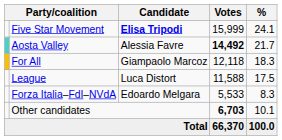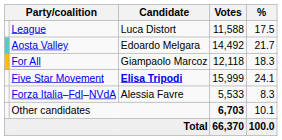rows swapped: (58, 29) <-> (29, 78)
(152, 45) Alessia Favre -> (160, 45) Edoardo Melgara
(228, 45) bold -> (228, 45) normal
(160, 95) Edoardo Melgara -> (152, 95) Alessia Favre
